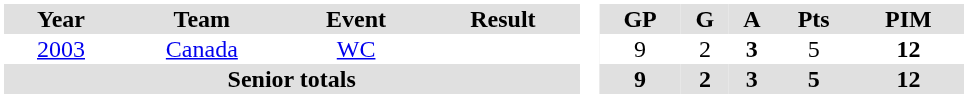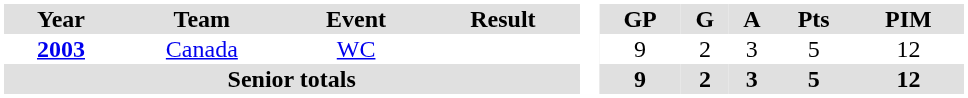(61, 48) normal -> (61, 48) bold
(752, 48) bold -> (752, 48) normal
(908, 48) bold -> (908, 48) normal
